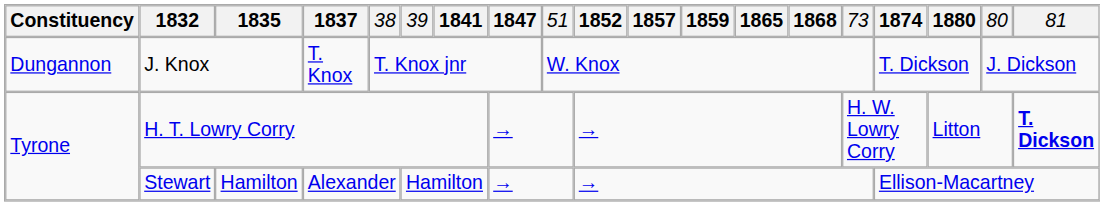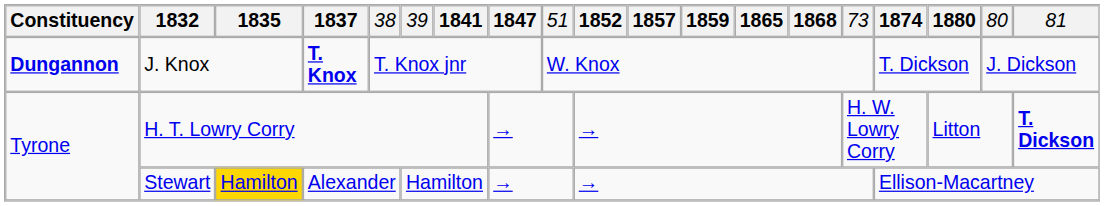(61, 64) normal -> (65, 64) bold
(330, 64) normal -> (332, 64) bold
(259, 183) no background -> (259, 183) gold background
